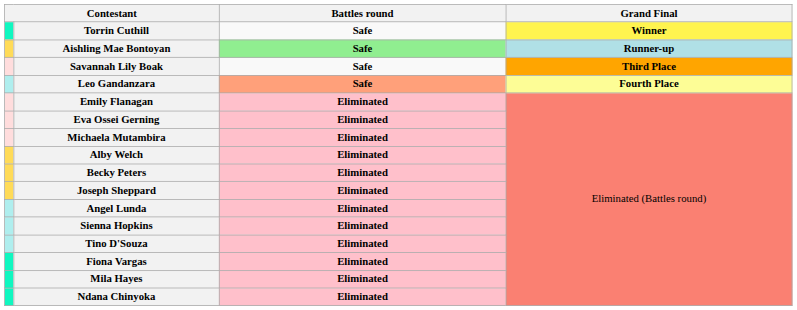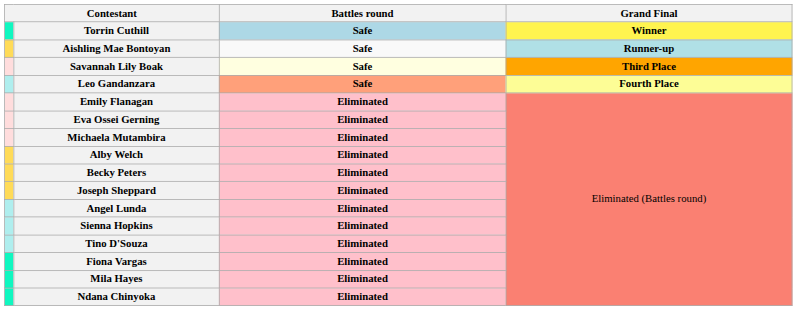(362, 30) no background -> (362, 30) lightblue background
(362, 48) lightgreen background -> (362, 48) no background
(362, 66) no background -> (362, 66) lightyellow background
